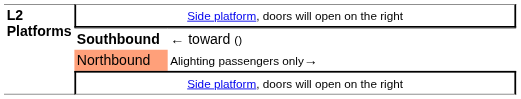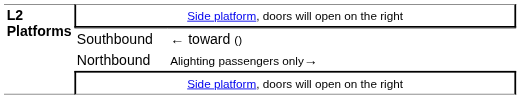(118, 39) bold -> (115, 39) normal
(114, 60) lightsalmon background -> (114, 60) no background
